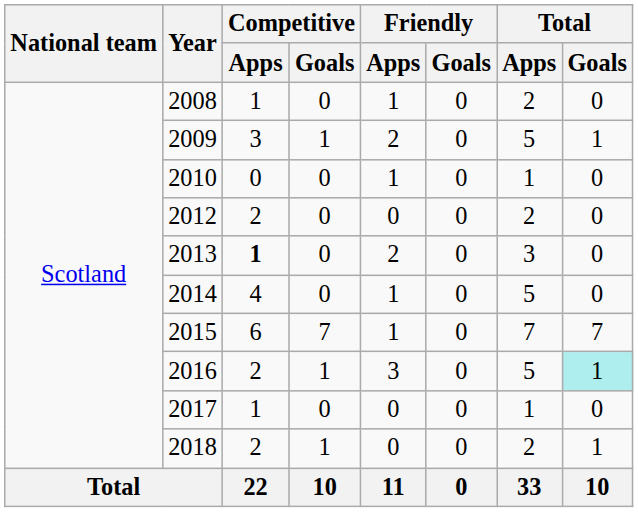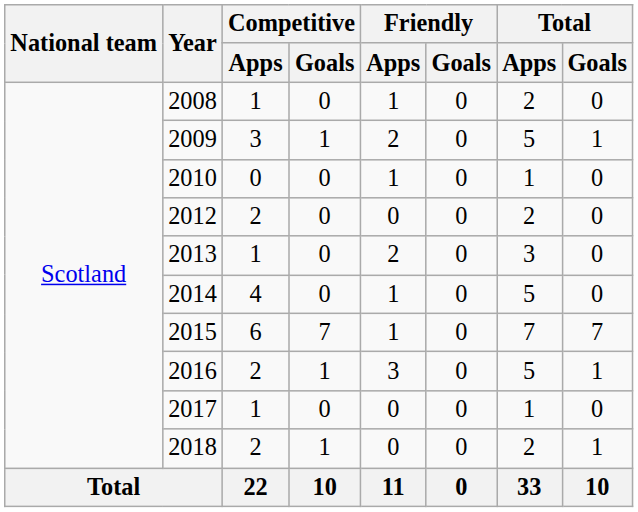(256, 255) bold -> (256, 255) normal
(597, 370) paleturquoise background -> (597, 370) no background
